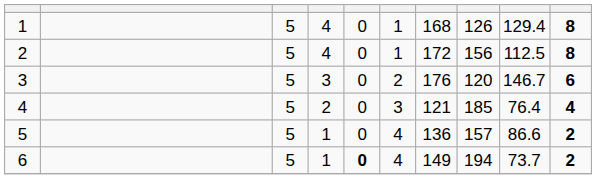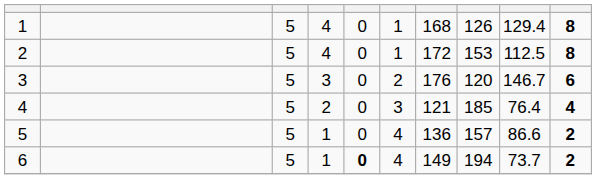(478, 53) 156 -> (478, 53) 153
